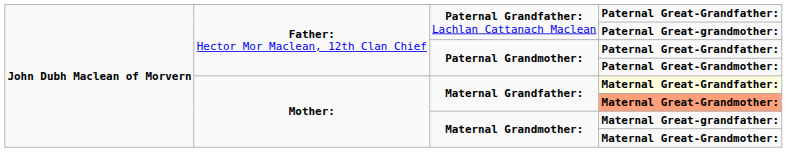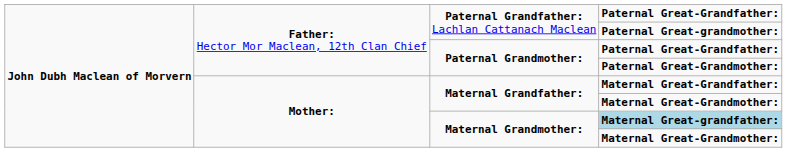(690, 85) lightyellow background -> (690, 85) no background
(690, 102) lightsalmon background -> (690, 102) no background
(690, 120) no background -> (690, 120) lightblue background
